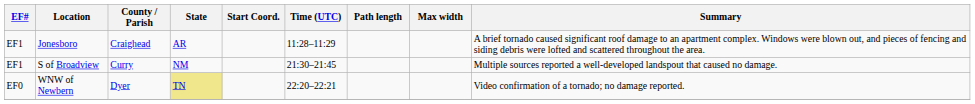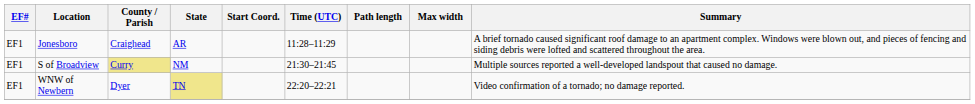(122, 65) no background -> (122, 65) khaki background
(15, 86) EF0 -> (15, 86) EF1
